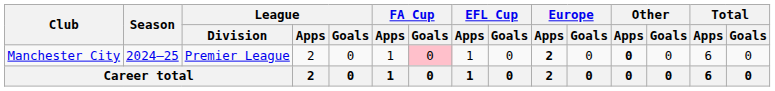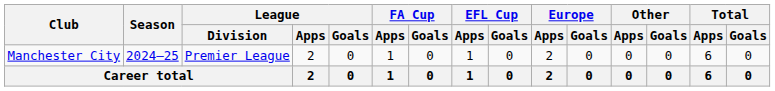(430, 55) pink background -> (430, 55) no background
(549, 55) bold -> (549, 55) normal
(629, 55) bold -> (629, 55) normal
